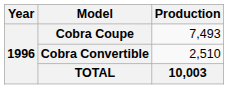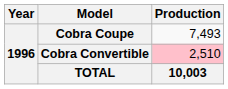(205, 53) no background -> (205, 53) pink background
